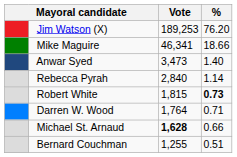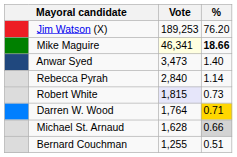(177, 45) no background -> (177, 45) lightyellow background
(216, 45) normal -> (216, 45) bold
(174, 95) no background -> (174, 95) lavender background
(214, 95) bold -> (214, 95) normal
(214, 111) no background -> (214, 111) gold background
(174, 128) bold -> (174, 128) normal
(214, 128) no background -> (214, 128) lightgrey background
